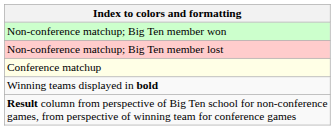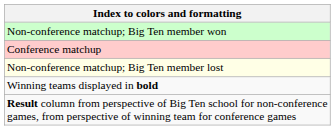(115, 49) Non-conference matchup; Big Ten member lost -> (54, 49) Conference matchup
(54, 67) Conference matchup -> (115, 67) Non-conference matchup; Big Ten member lost
